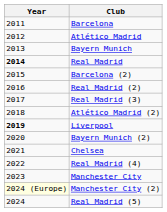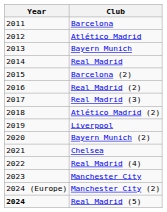(16, 62) bold -> (16, 62) normal
(16, 125) bold -> (16, 125) normal
(37, 189) lightyellow background -> (37, 189) no background
(16, 201) normal -> (16, 201) bold
